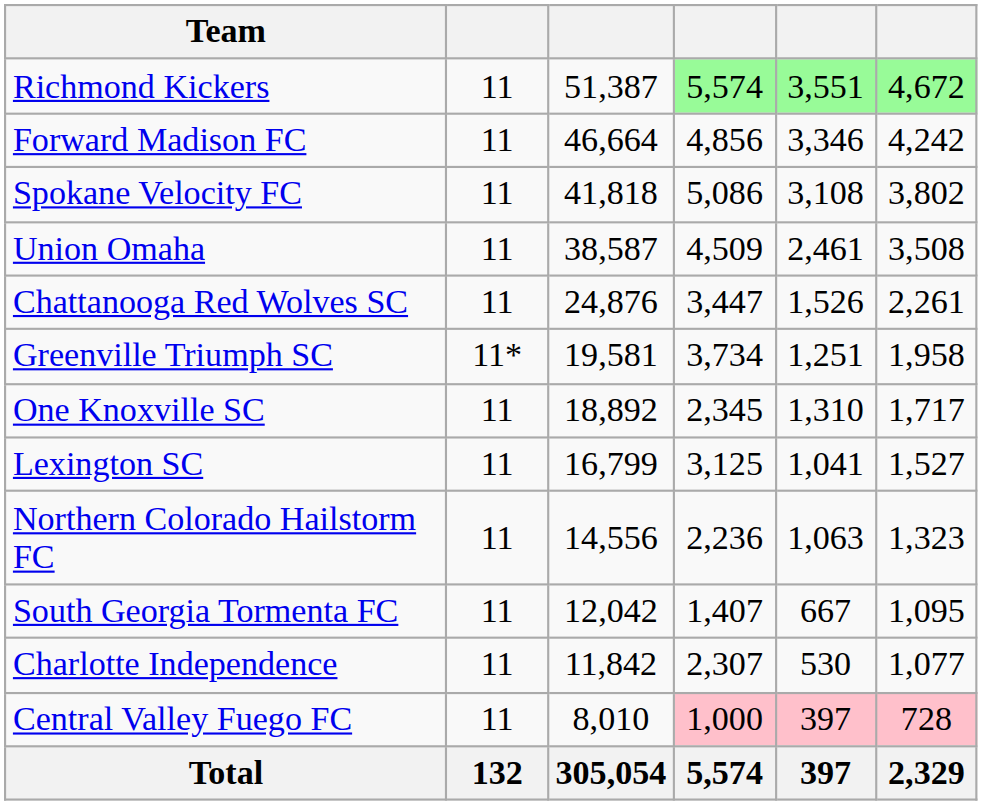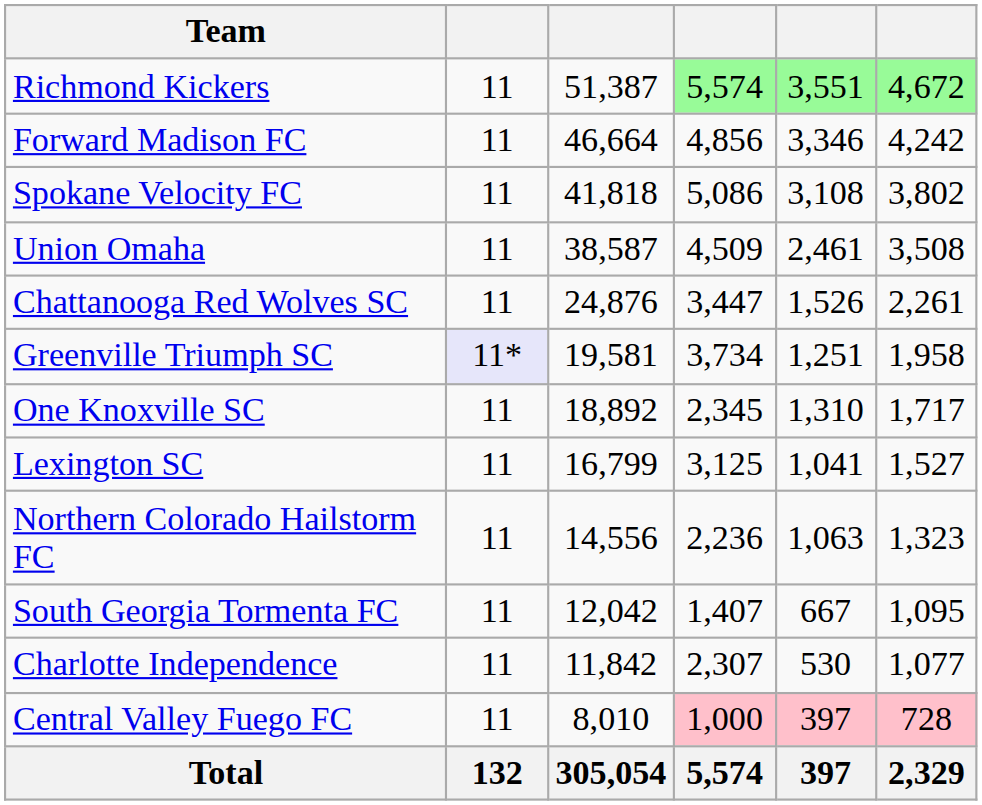(497, 355) no background -> (497, 355) lavender background
